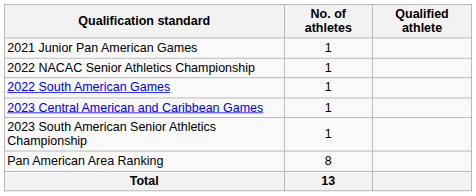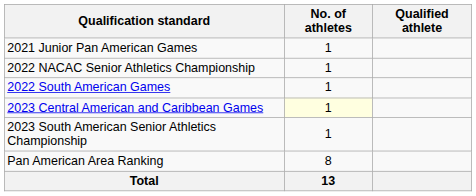(328, 107) no background -> (328, 107) lightyellow background
